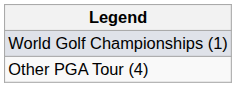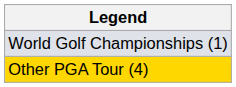(78, 70) no background -> (78, 70) gold background
